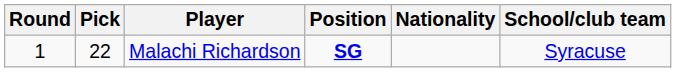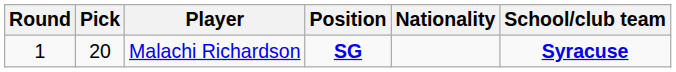(100, 50) 22 -> (100, 50) 20
(585, 50) normal -> (585, 50) bold
